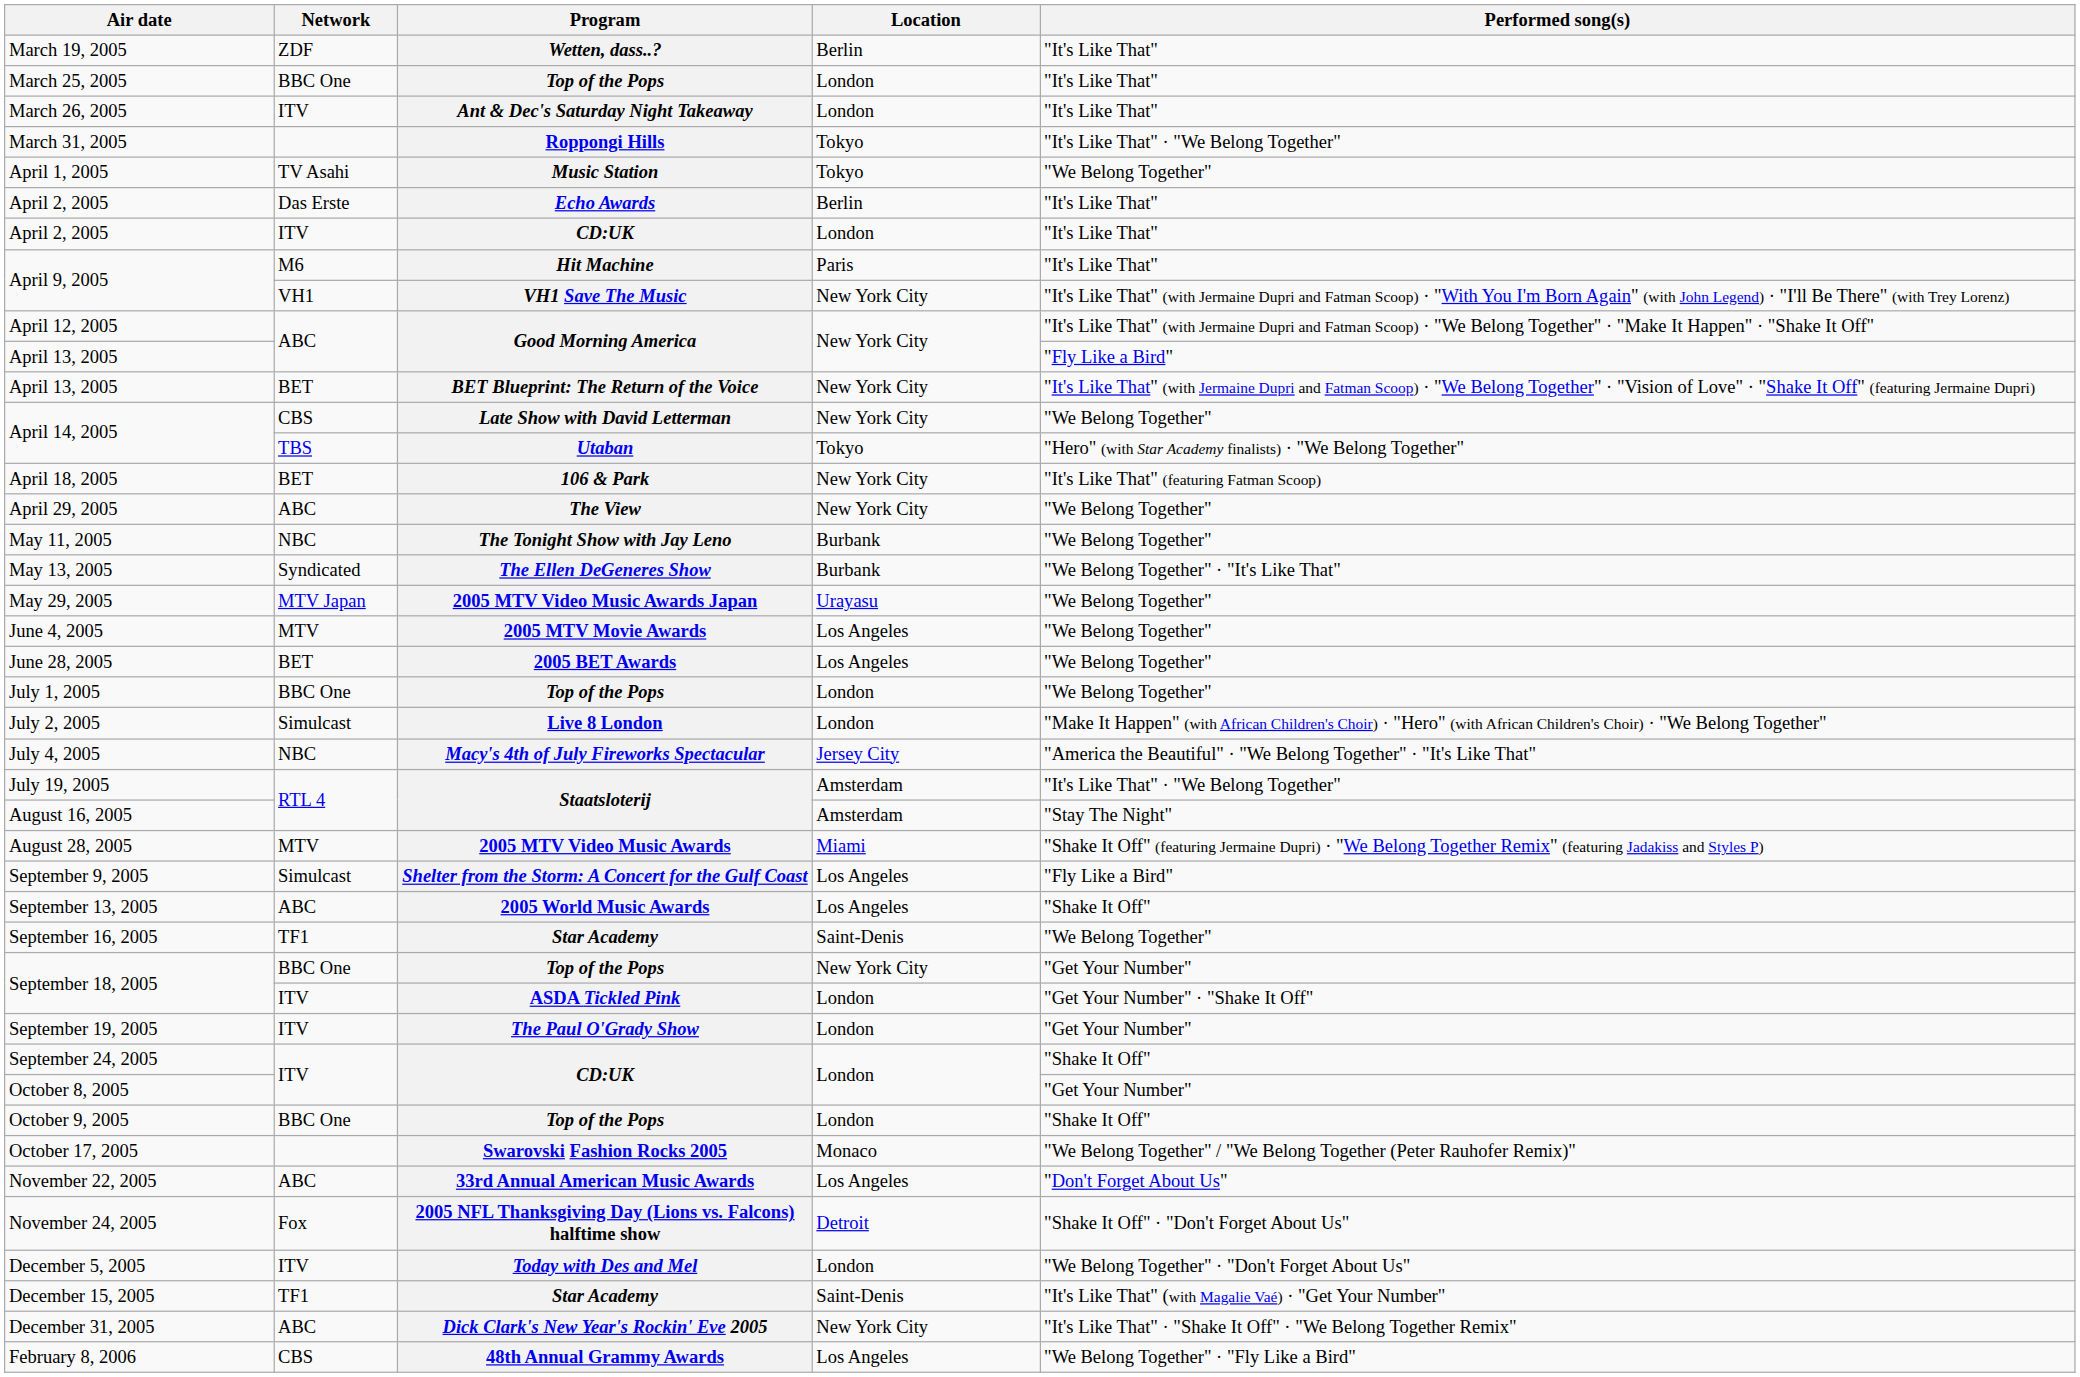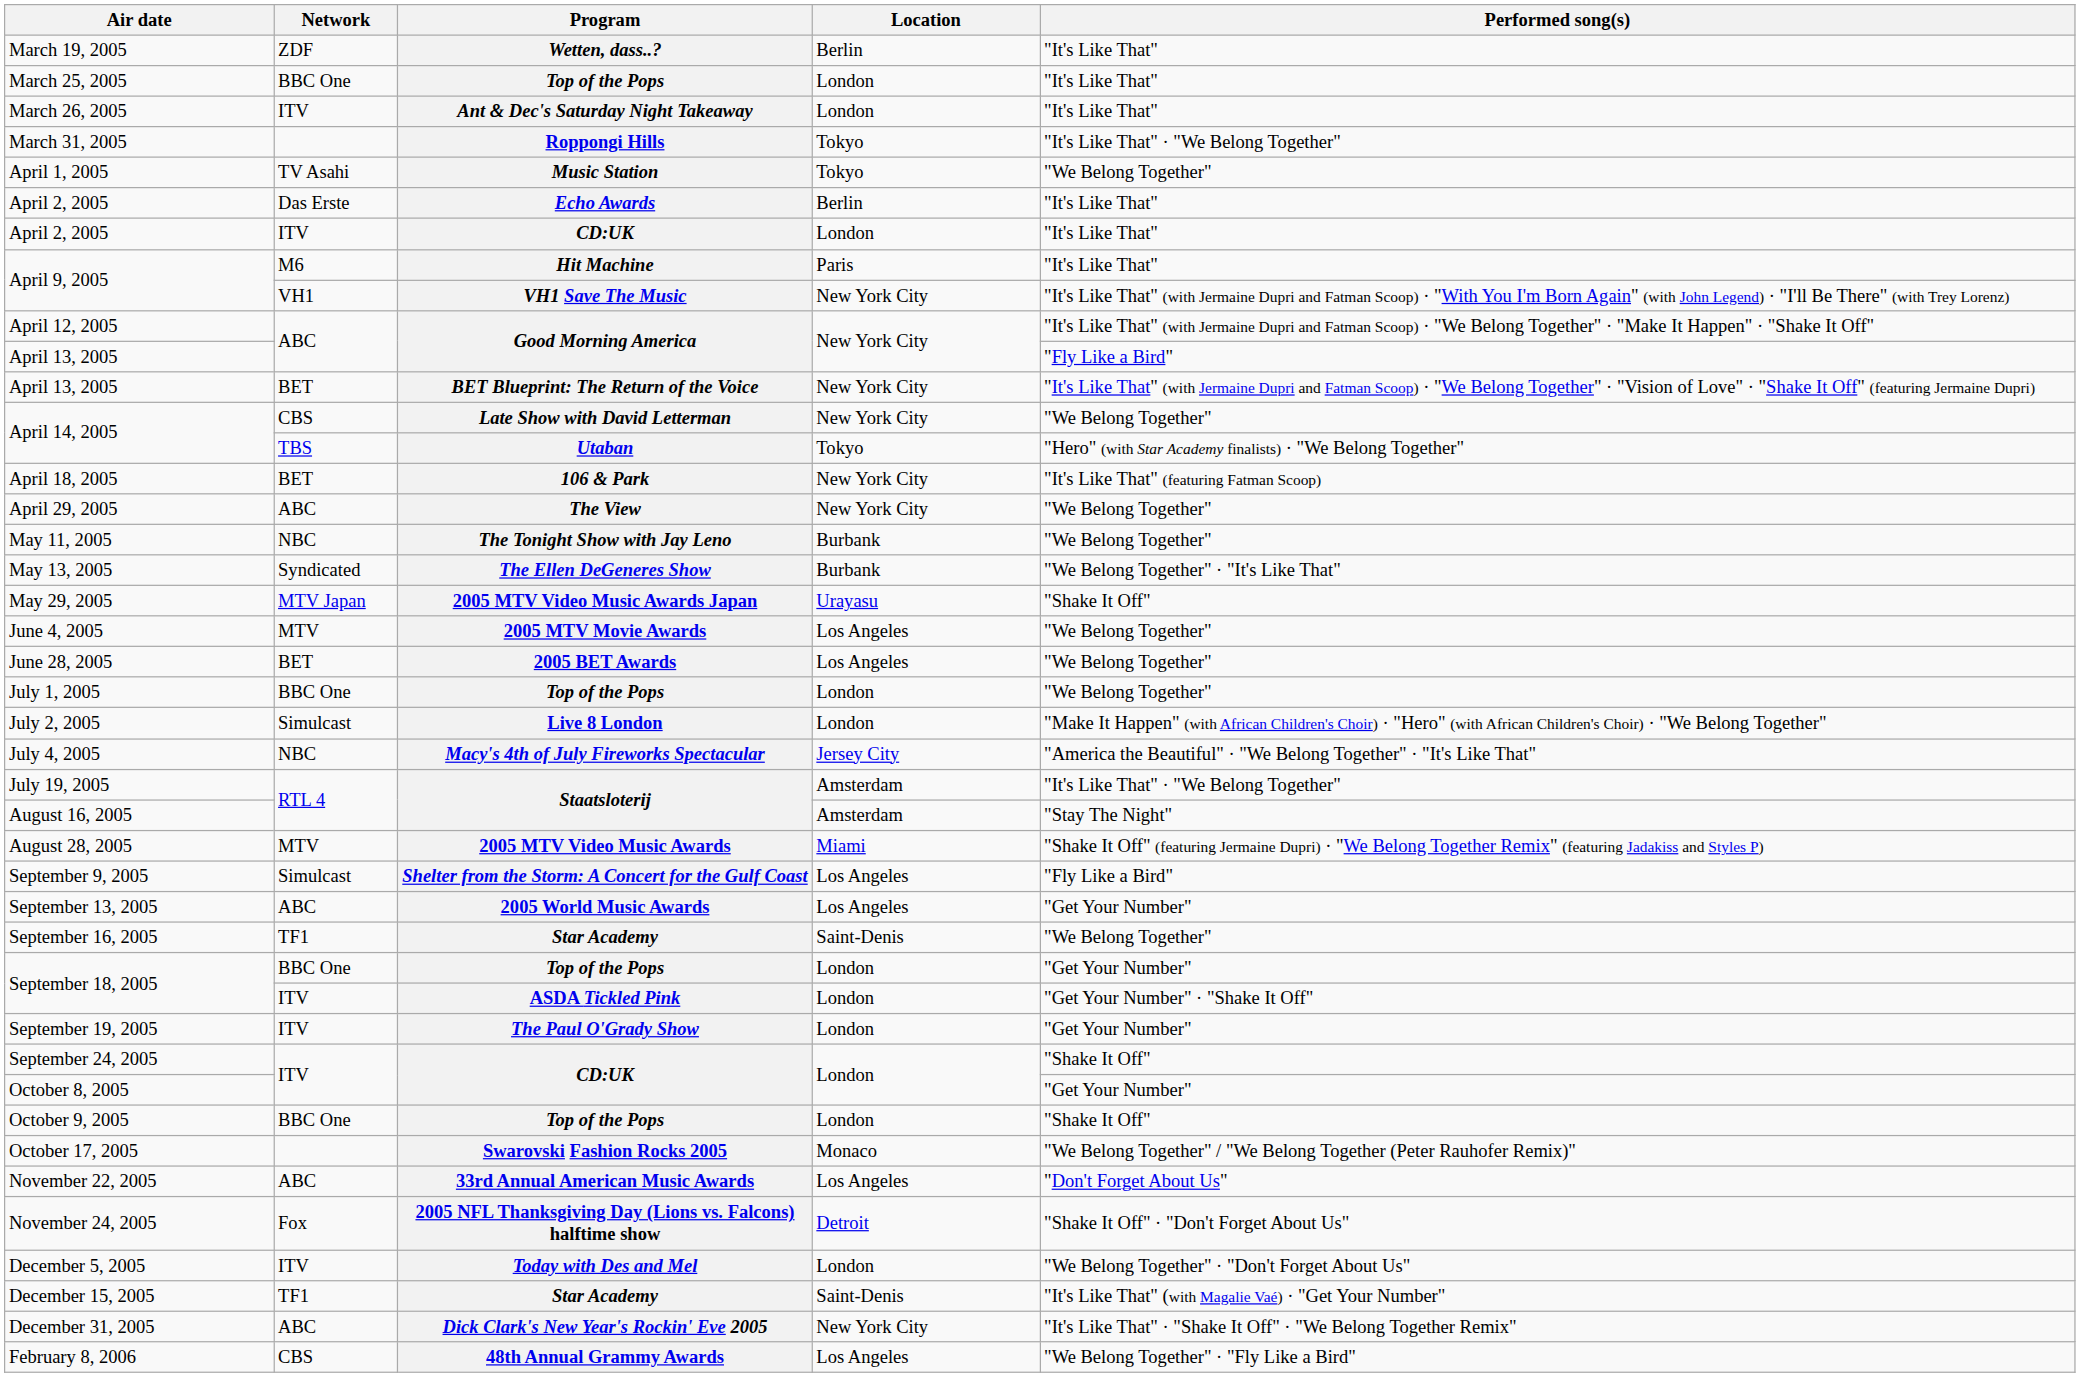(1128, 600) "We Belong Together" -> (1097, 600) "Shake It Off"
(1097, 906) "Shake It Off" -> (1118, 906) "Get Your Number"
(872, 967) New York City -> (845, 967) London
